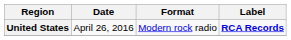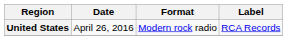(253, 27) bold -> (251, 27) normal
